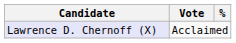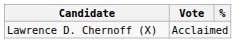(82, 30) lavender background -> (82, 30) no background
